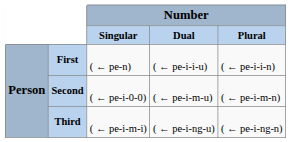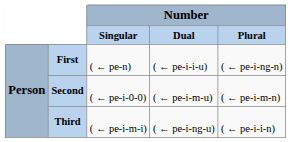(248, 65) ( ← pe-i-i-n) -> (252, 65) ( ← pe-i-ng-n)
(252, 128) ( ← pe-i-ng-n) -> (248, 128) ( ← pe-i-i-n)
